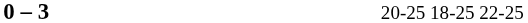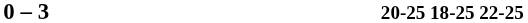(452, 13) normal -> (452, 11) bold
